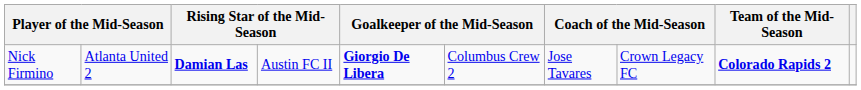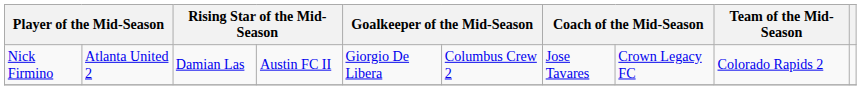(211, 64) bold -> (210, 64) normal
(376, 64) bold -> (377, 64) normal
(775, 64) bold -> (770, 64) normal
